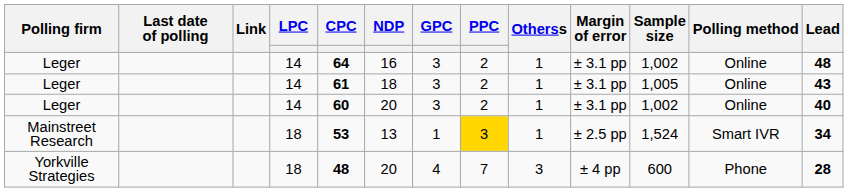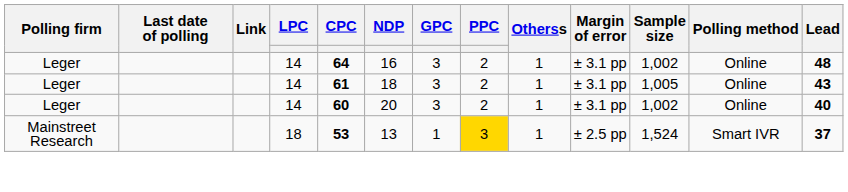(823, 134) 34 -> (823, 134) 37
- row: (61, 169)
